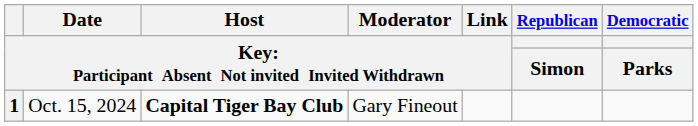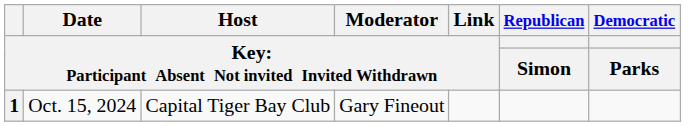(244, 105) bold -> (238, 105) normal
